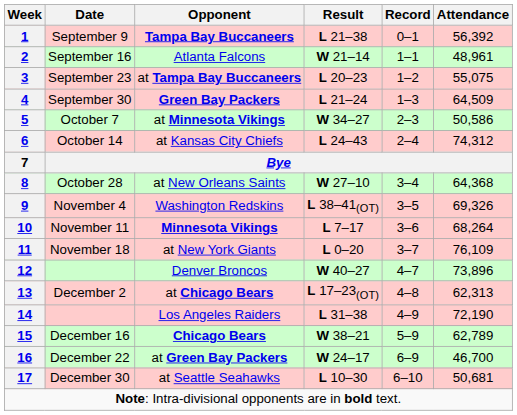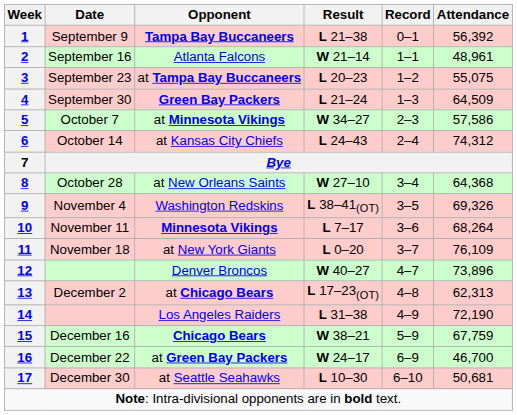(473, 120) 50,586 -> (473, 120) 57,586
(473, 336) 62,789 -> (473, 336) 67,759
